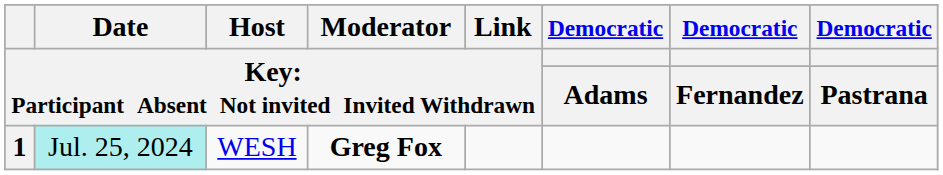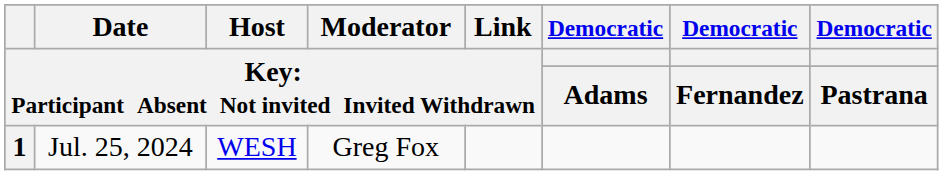(120, 147) paleturquoise background -> (120, 147) no background
(386, 147) bold -> (386, 147) normal
